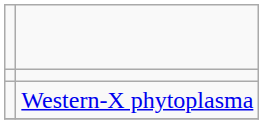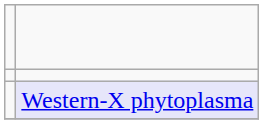(137, 99) no background -> (137, 99) lavender background
